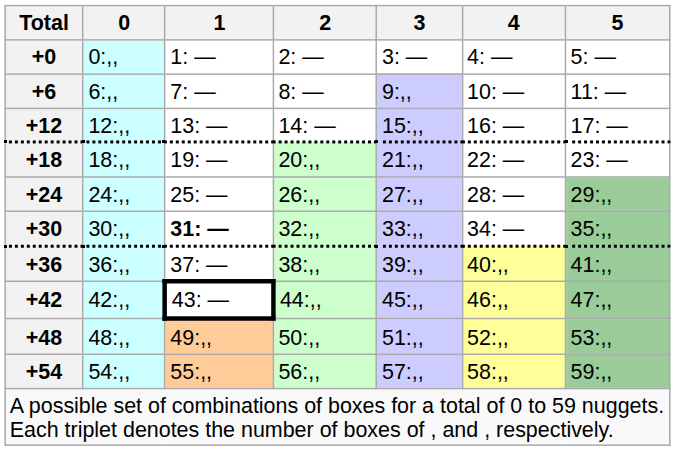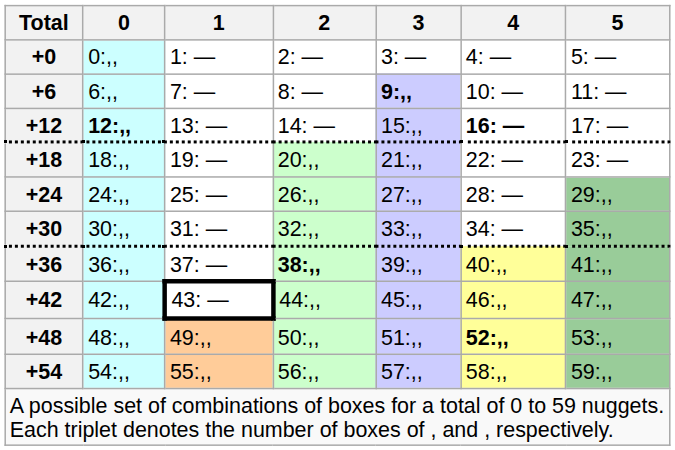(397, 91) normal -> (396, 91) bold
(109, 125) normal -> (110, 125) bold
(496, 125) normal -> (495, 125) bold
(200, 228) bold -> (199, 228) normal
(299, 264) normal -> (299, 264) bold
(488, 336) normal -> (487, 336) bold
